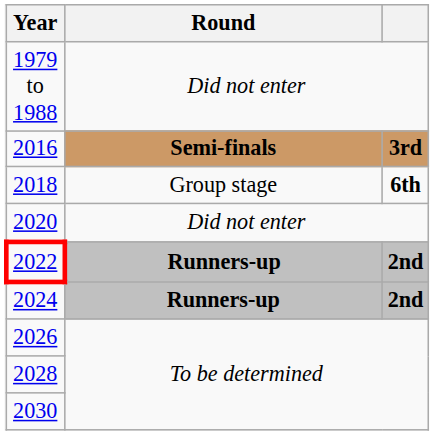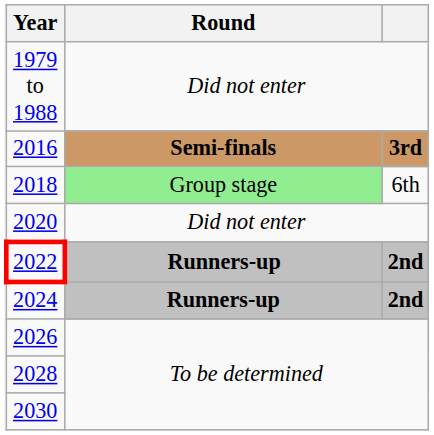(223, 185) no background -> (223, 185) lightgreen background
(406, 185) bold -> (406, 185) normal
